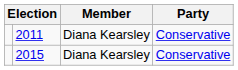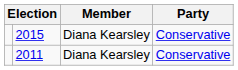rows swapped: (29, 34) <-> (30, 55)
